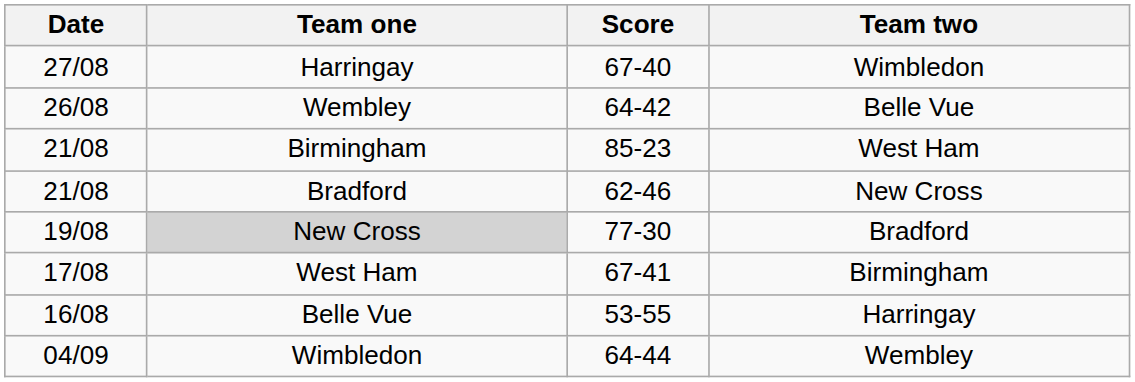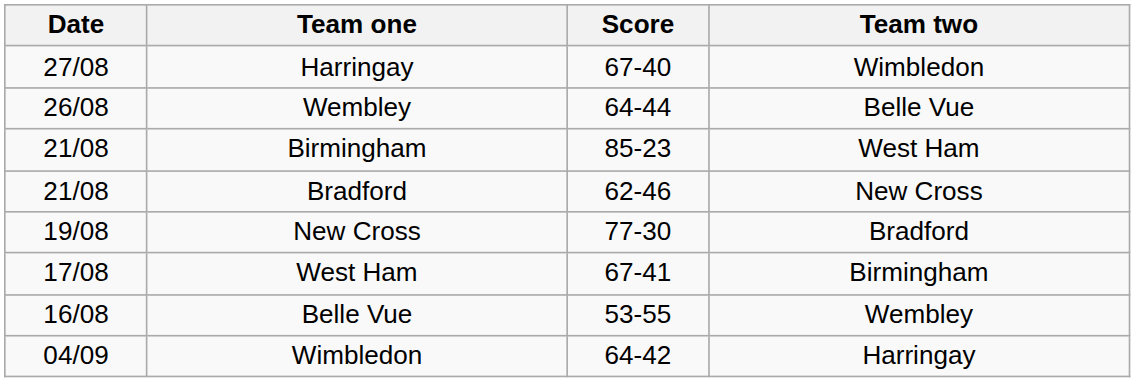(638, 107) 64-42 -> (638, 107) 64-44
(357, 231) lightgrey background -> (357, 231) no background
(919, 314) Harringay -> (919, 314) Wembley
(638, 356) 64-44 -> (638, 356) 64-42
(919, 356) Wembley -> (919, 356) Harringay
